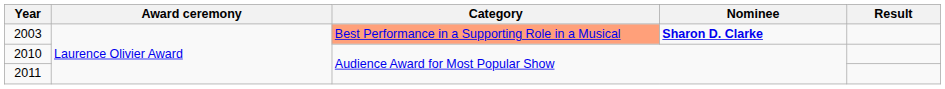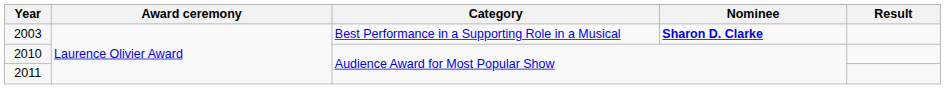(478, 34) lightsalmon background -> (478, 34) no background
